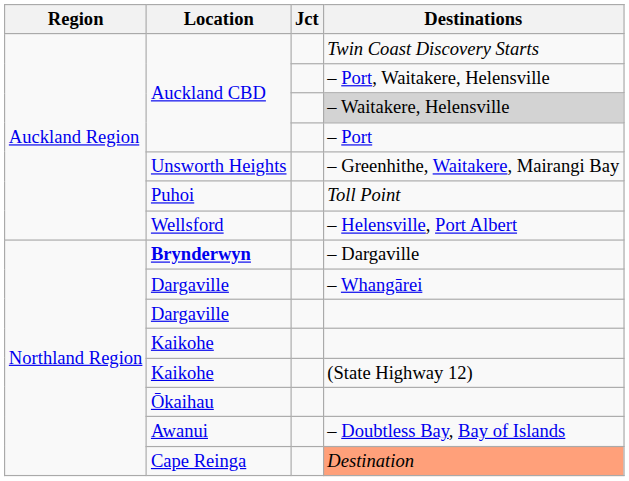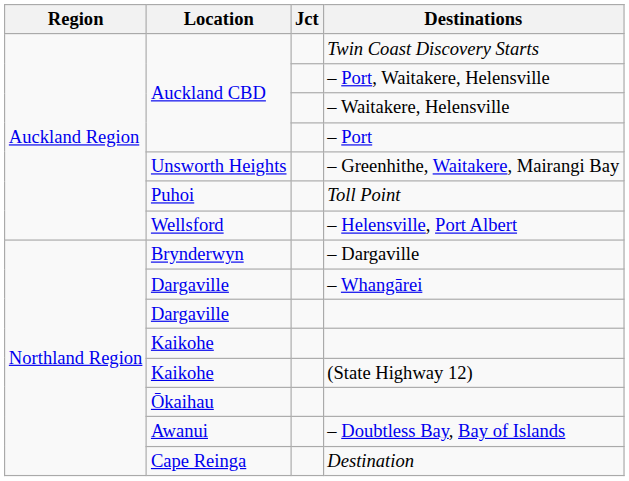(418, 107) lightgrey background -> (418, 107) no background
(201, 254) bold -> (197, 254) normal
(371, 460) lightsalmon background -> (371, 460) no background
